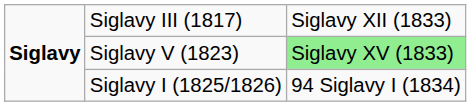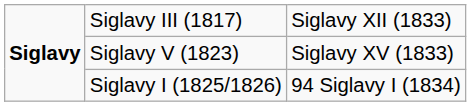(373, 52) lightgreen background -> (373, 52) no background
